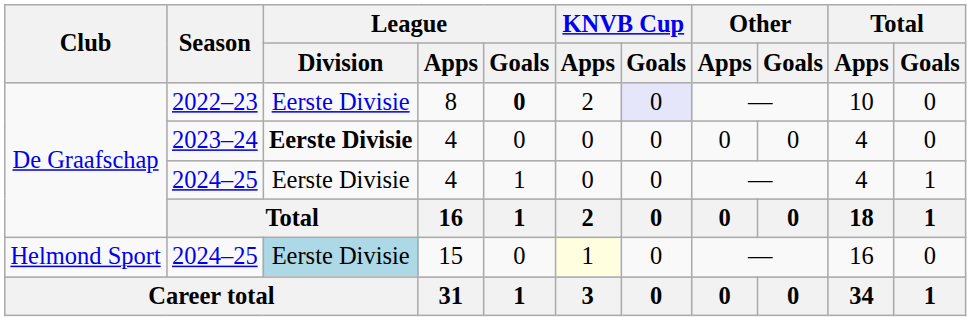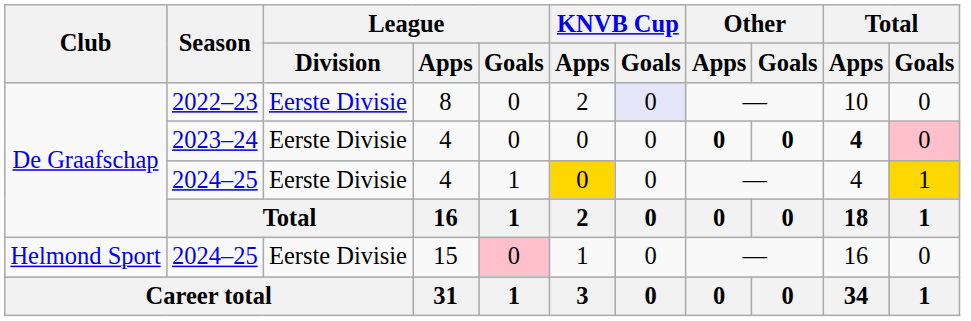(519, 101) bold -> (514, 101) normal
(341, 140) bold -> (338, 140) normal
(725, 140) normal -> (719, 140) bold
(793, 140) normal -> (788, 140) bold
(861, 140) normal -> (856, 140) bold
(930, 140) no background -> (924, 140) pink background
(588, 179) no background -> (582, 179) gold background
(930, 179) no background -> (924, 179) gold background
(341, 256) lightblue background -> (338, 256) no background
(519, 256) no background -> (514, 256) pink background
(588, 256) lightyellow background -> (582, 256) no background
